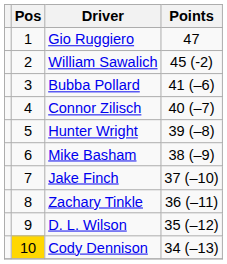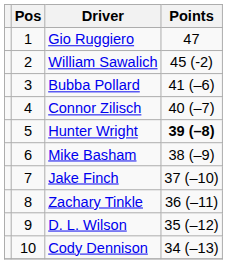(191, 132) normal -> (191, 132) bold
(28, 247) gold background -> (28, 247) no background
